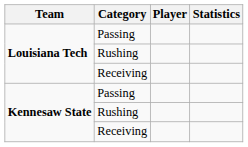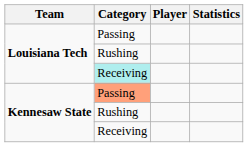(122, 73) no background -> (122, 73) paleturquoise background
(116, 92) no background -> (116, 92) lightsalmon background
